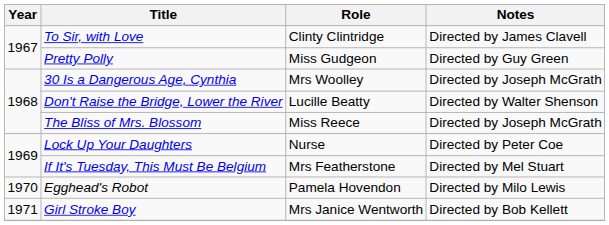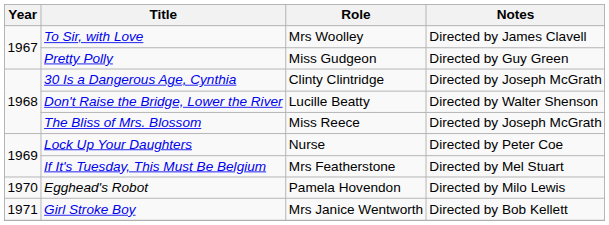(336, 36) Clinty Clintridge -> (326, 36) Mrs Woolley
(326, 79) Mrs Woolley -> (336, 79) Clinty Clintridge
